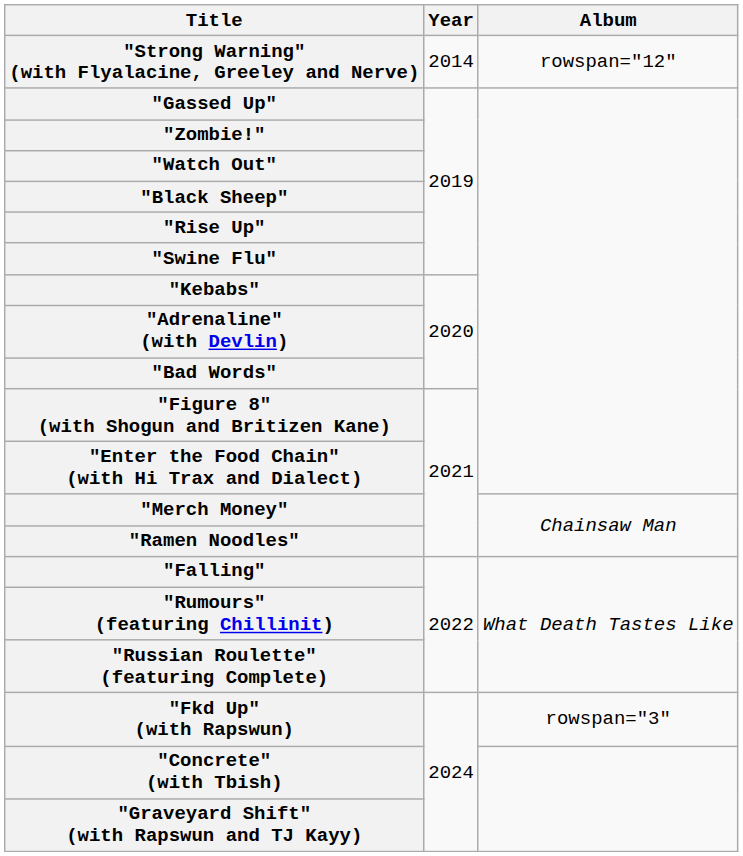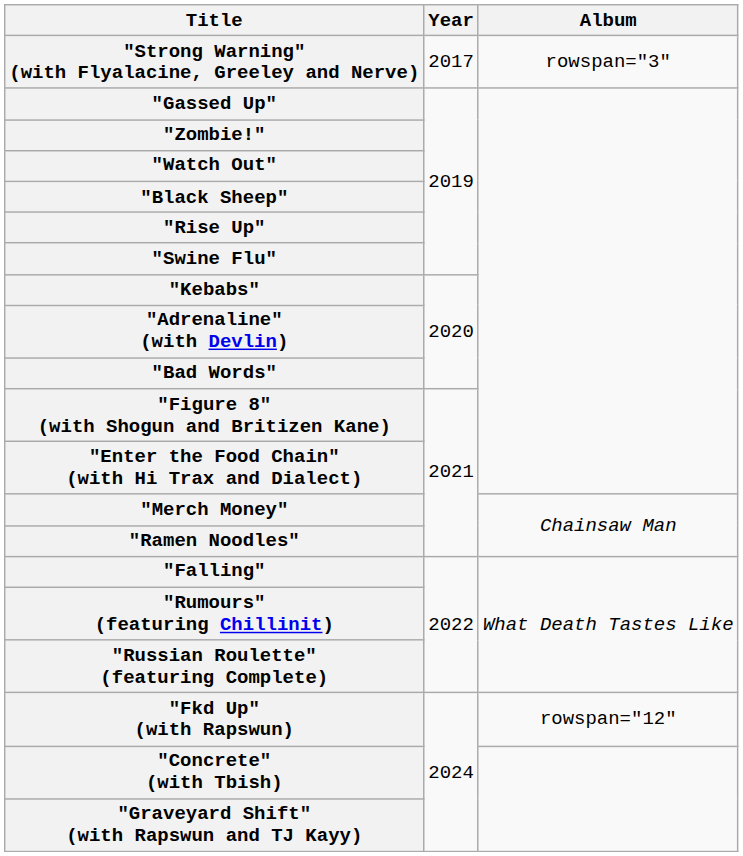(451, 62) 2014 -> (451, 62) 2017
(608, 62) rowspan="12" -> (608, 62) rowspan="3"
(608, 719) rowspan="3" -> (608, 719) rowspan="12"
